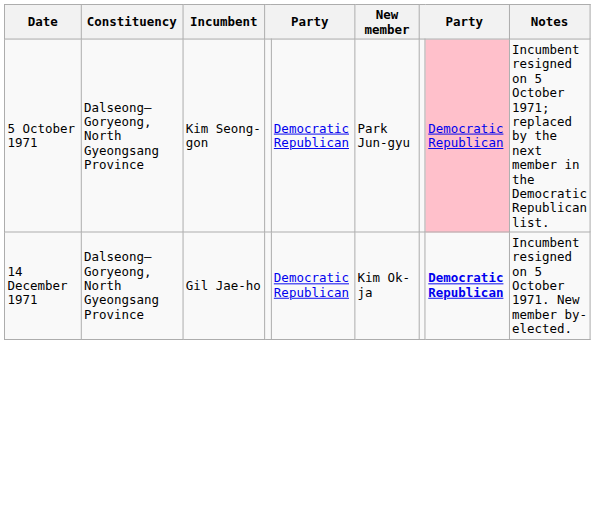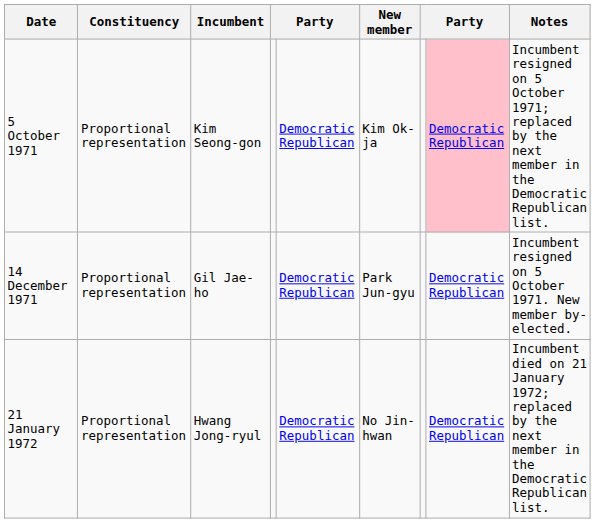(121, 136) Dalseong–Goryeong, North Gyeongsang Province -> (133, 136) Proportional representation
(384, 136) Park Jun-gyu -> (389, 136) Kim Ok-ja
(121, 286) Dalseong–Goryeong, North Gyeongsang Province -> (133, 286) Proportional representation
(384, 286) Kim Ok-ja -> (389, 286) Park Jun-gyu
(466, 286) bold -> (467, 286) normal
+ row: (34, 428)
